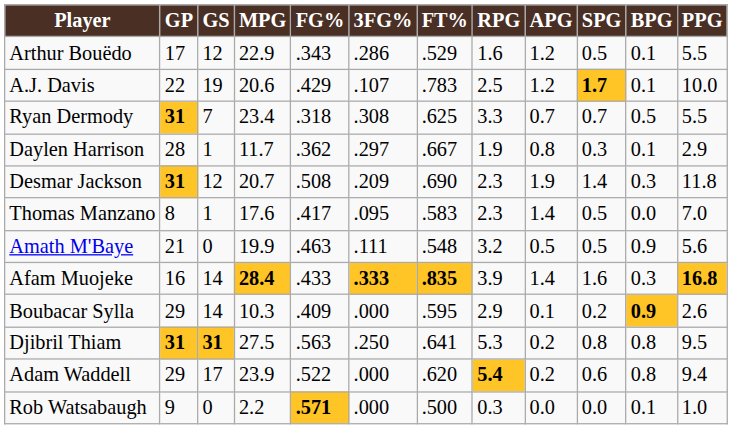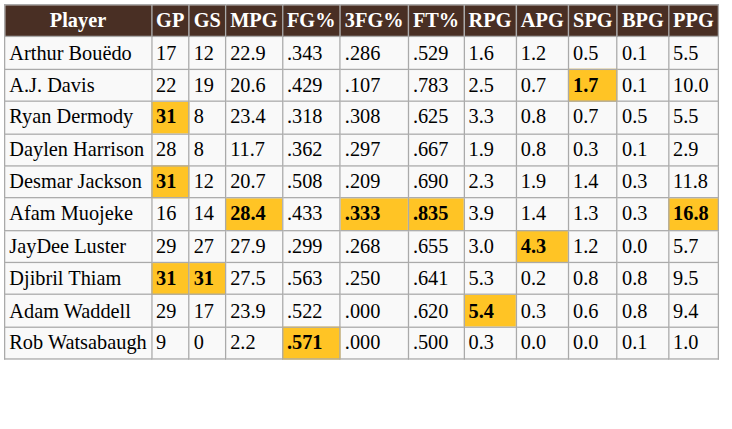(542, 85) 1.2 -> (534, 85) 0.7
(207, 117) 7 -> (199, 117) 8
(542, 117) 0.7 -> (534, 117) 0.8
(207, 149) 1 -> (199, 149) 8
- row: (82, 213)
- row: (71, 246)
(595, 278) 1.6 -> (586, 213) 1.3
+ row: (68, 246)
- row: (72, 310)
(542, 375) 0.2 -> (534, 310) 0.3
